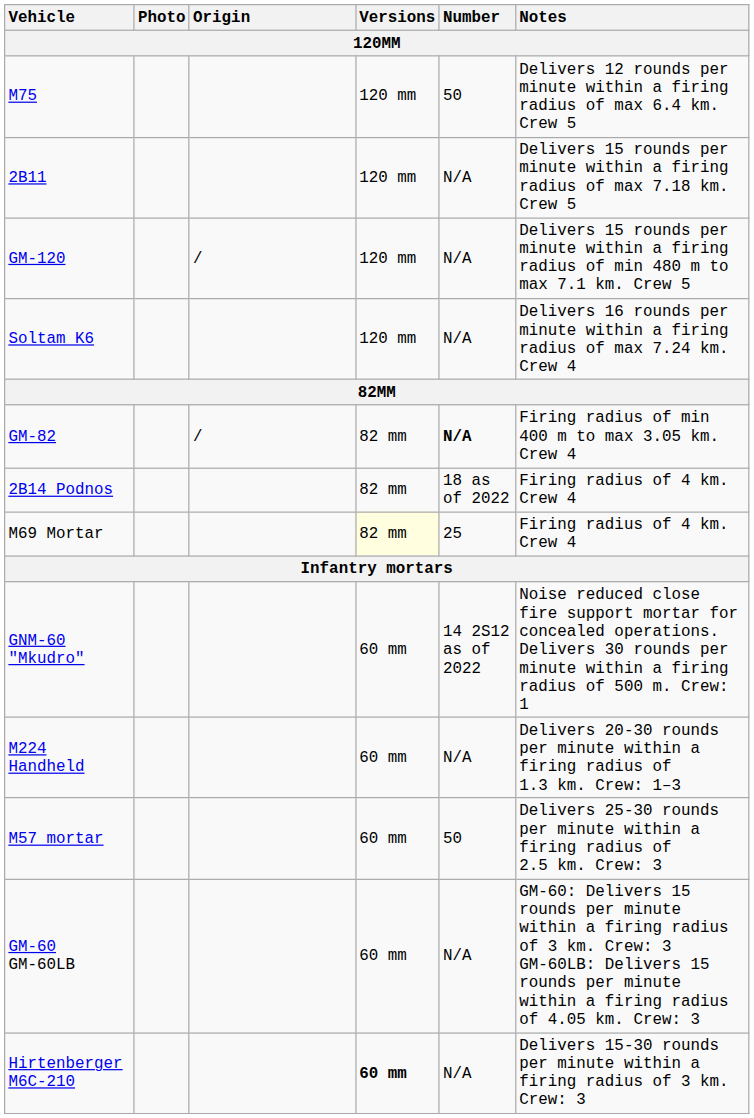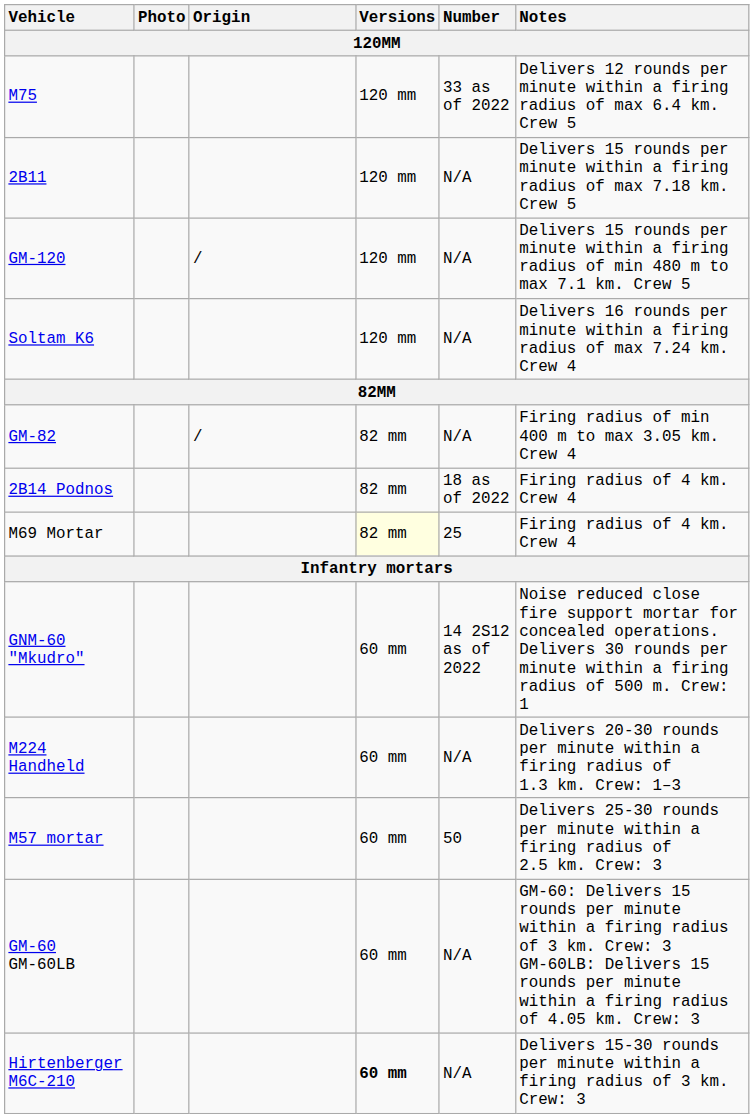(452, 97) 50 -> (476, 97) 33 as of 2022
(457, 436) bold -> (457, 436) normal
